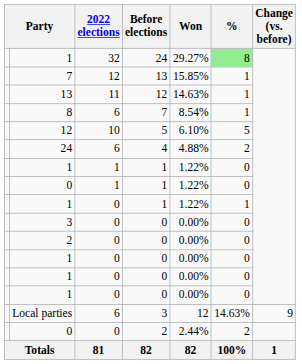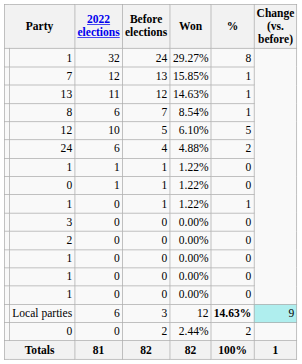(247, 57) lightgreen background -> (248, 57) no background
(232, 313) normal -> (233, 313) bold
(290, 313) no background -> (291, 313) paleturquoise background
